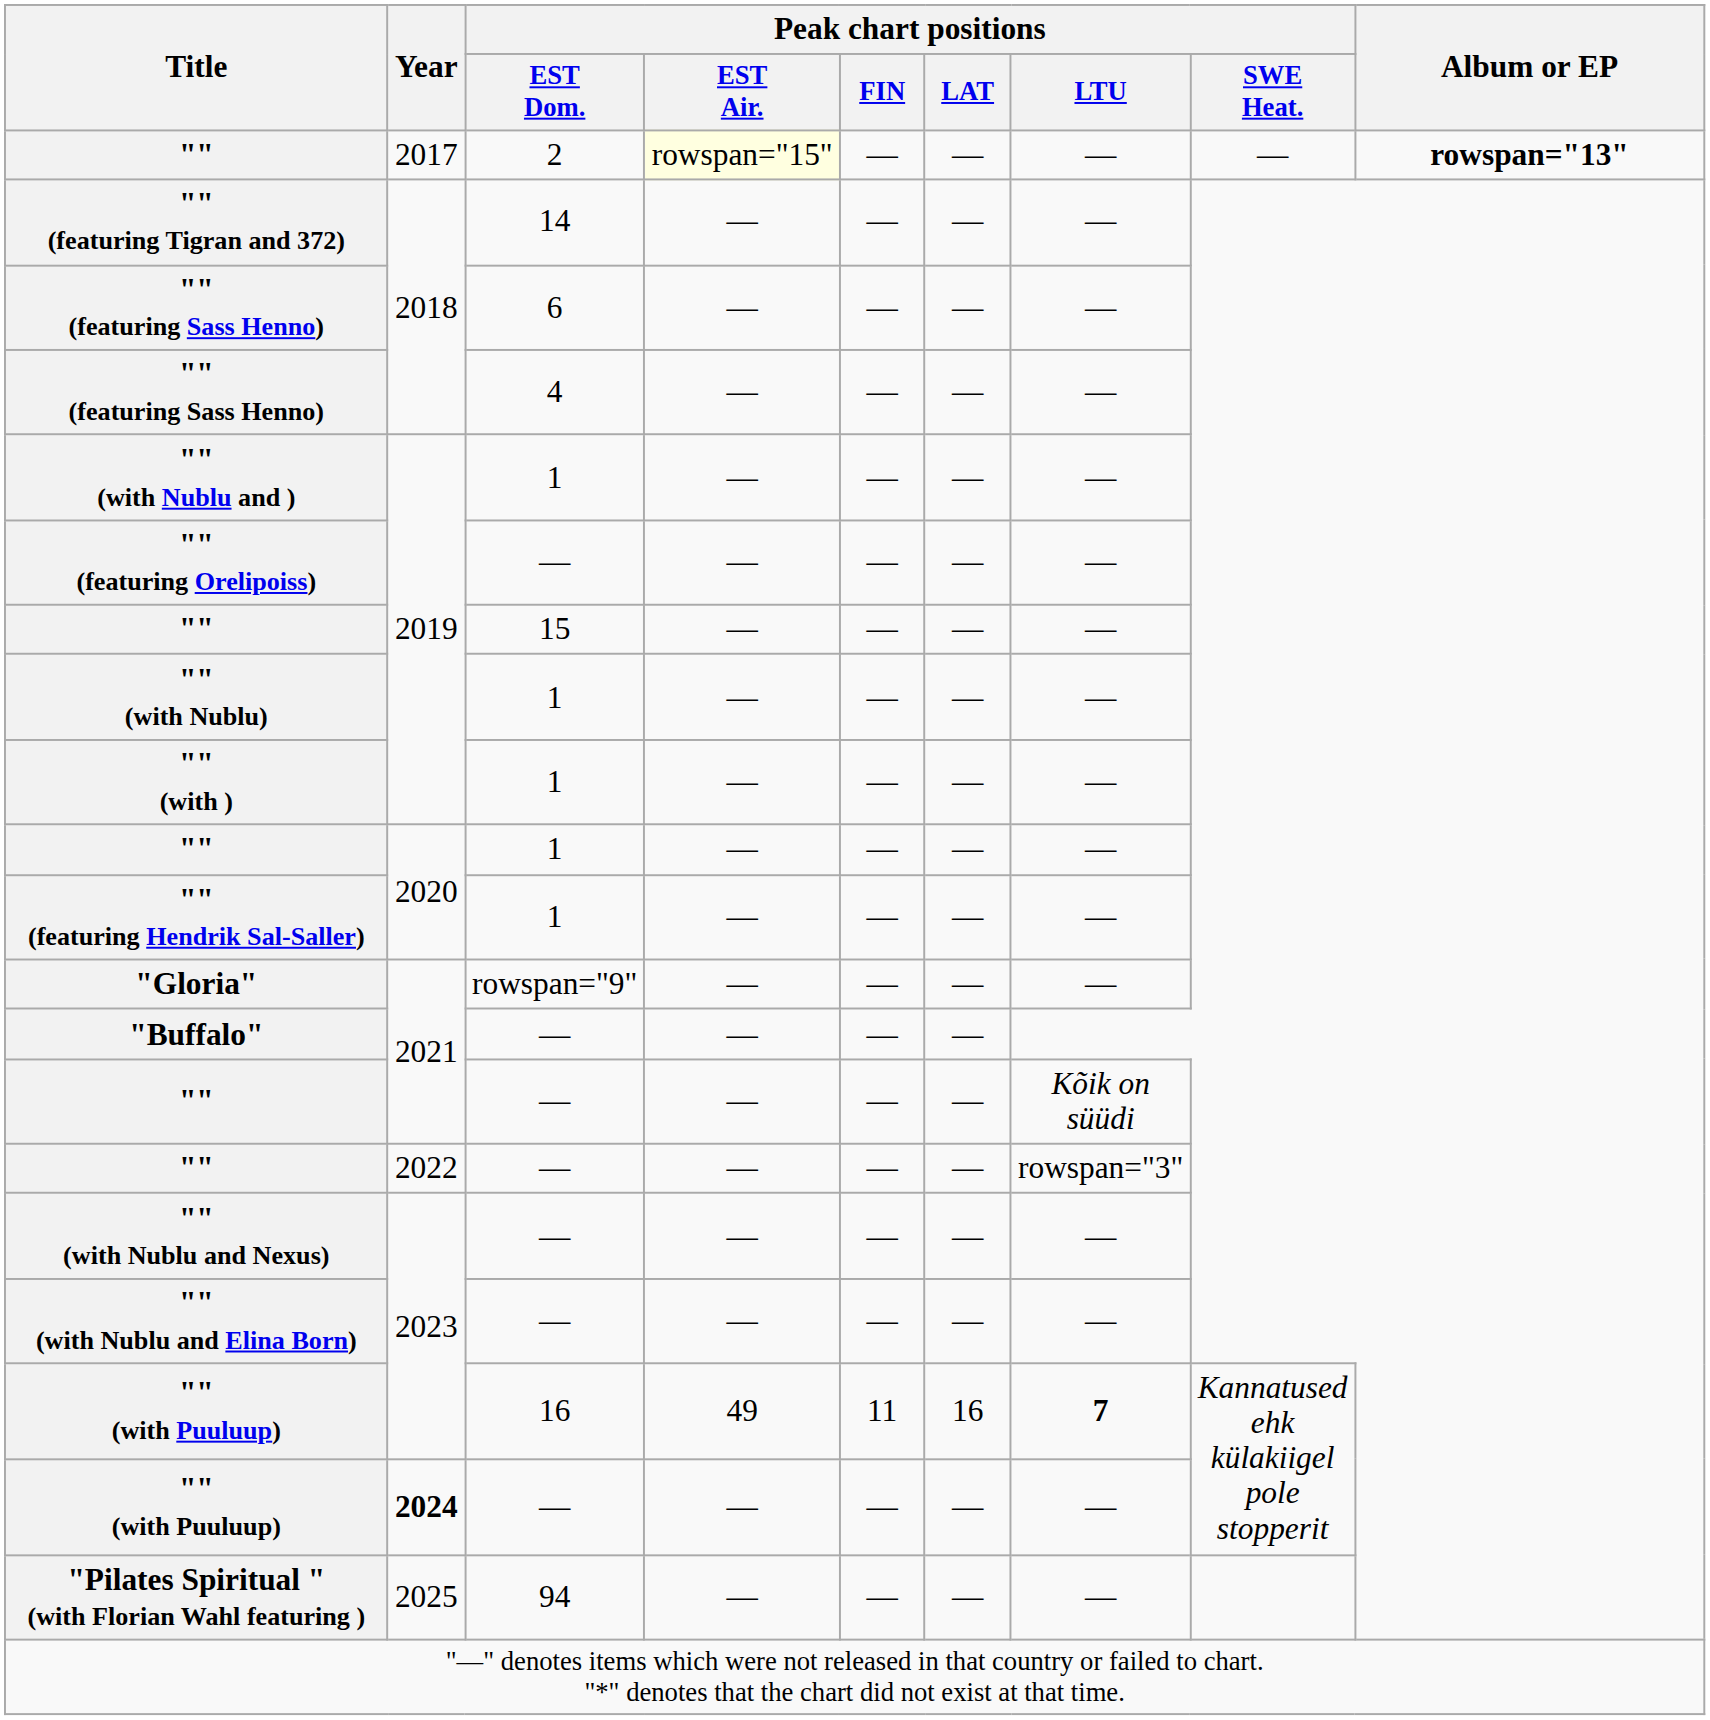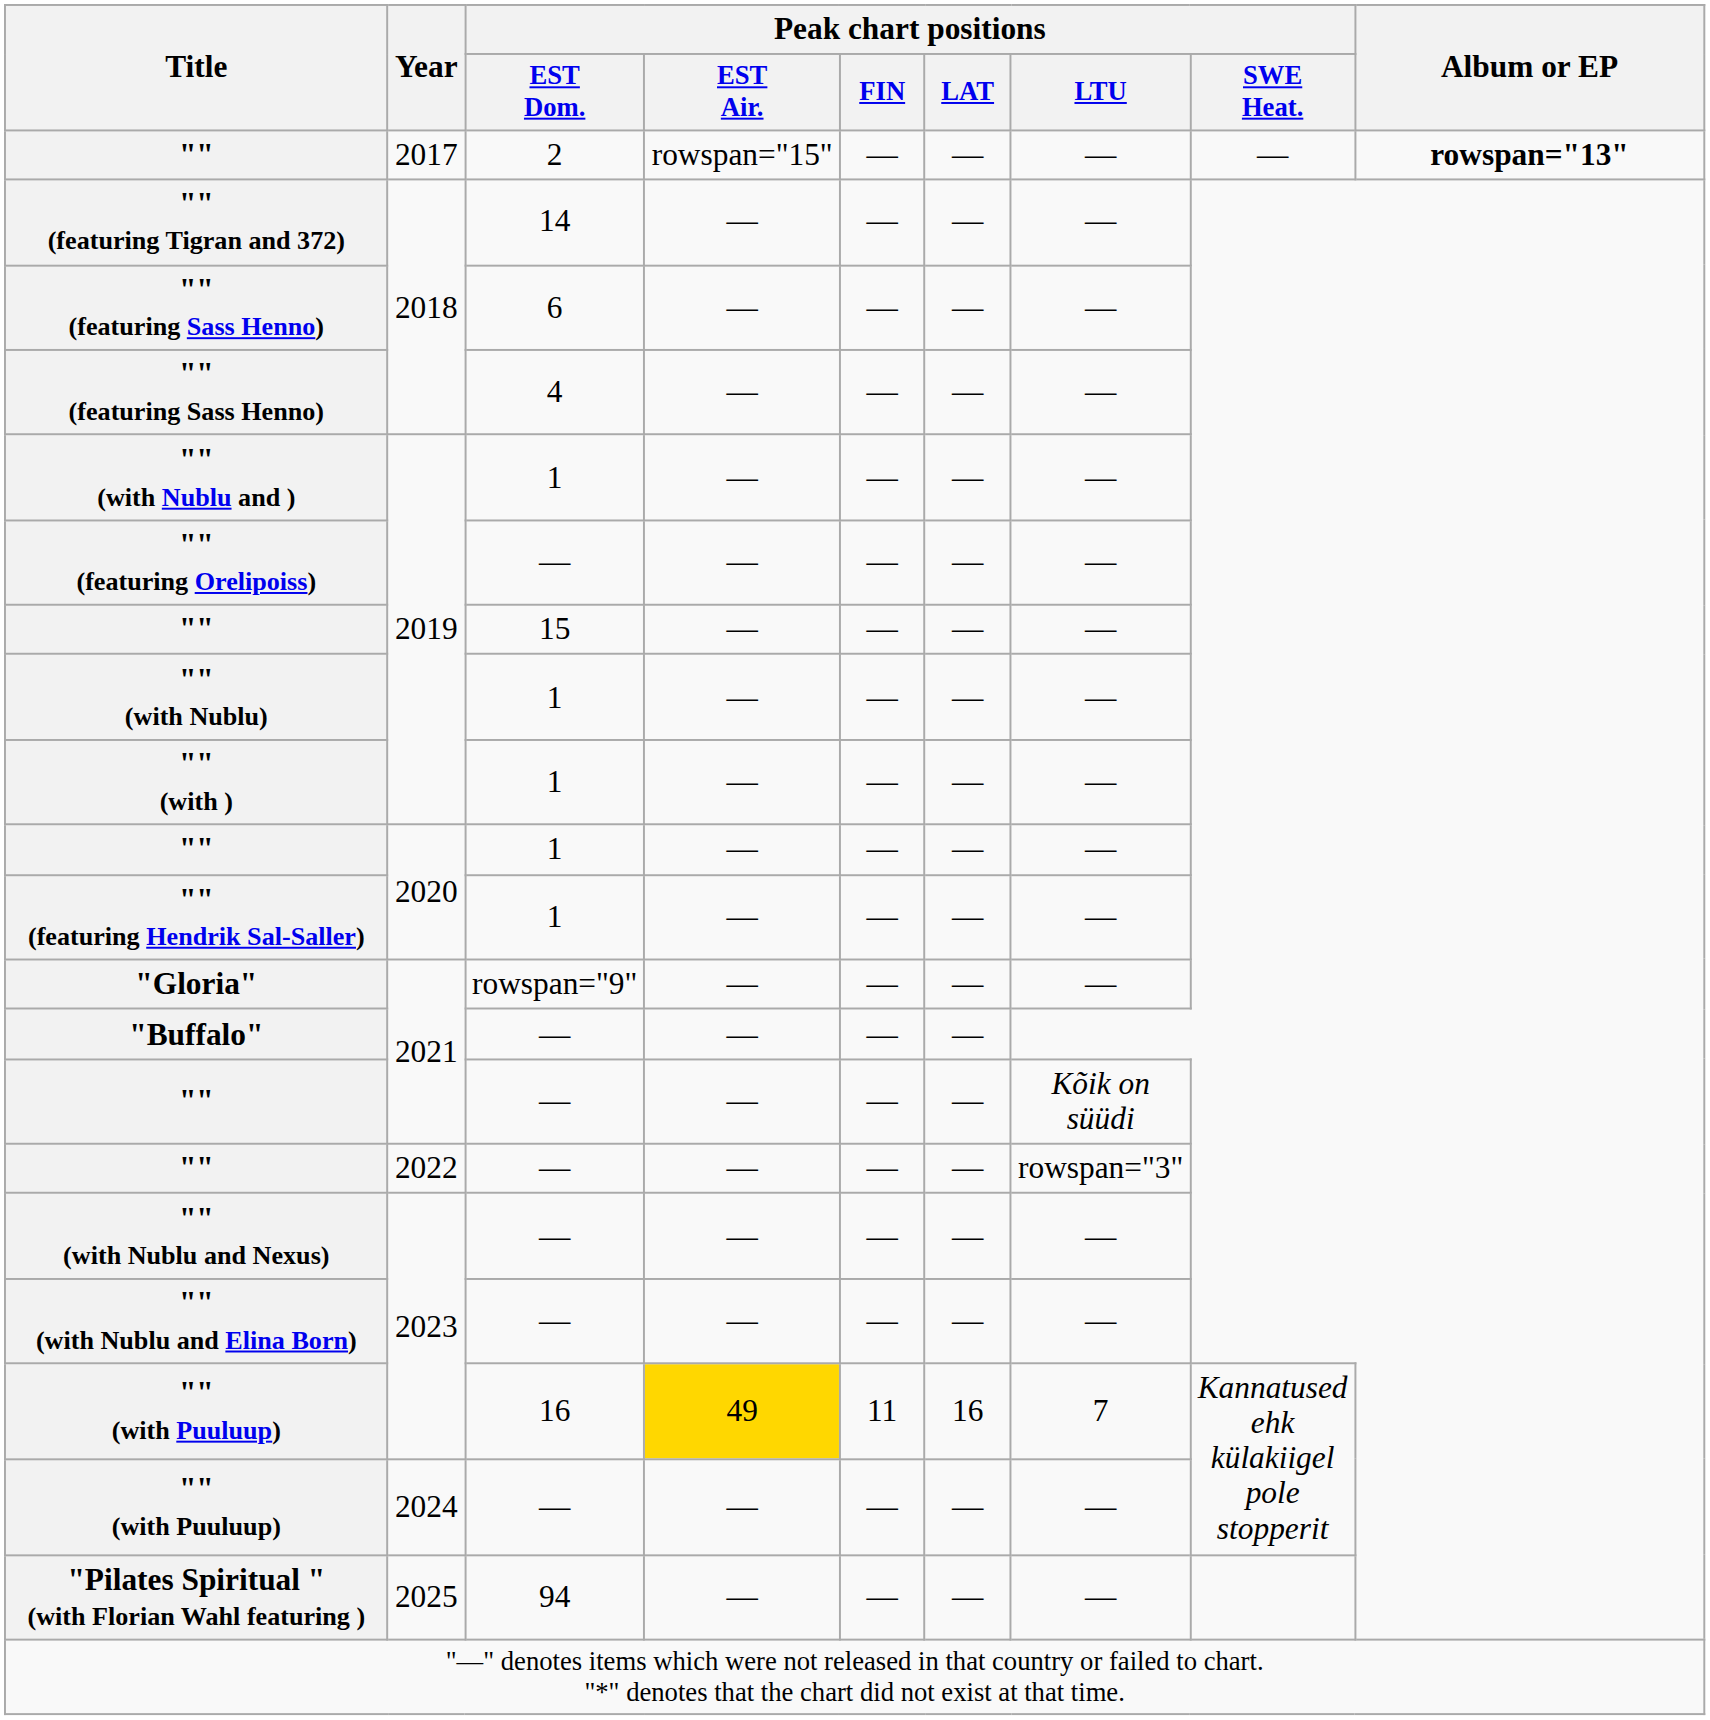(742, 154) lightyellow background -> (742, 154) no background
(742, 1410) no background -> (742, 1410) gold background
(1101, 1410) bold -> (1101, 1410) normal
(426, 1506) bold -> (426, 1506) normal
